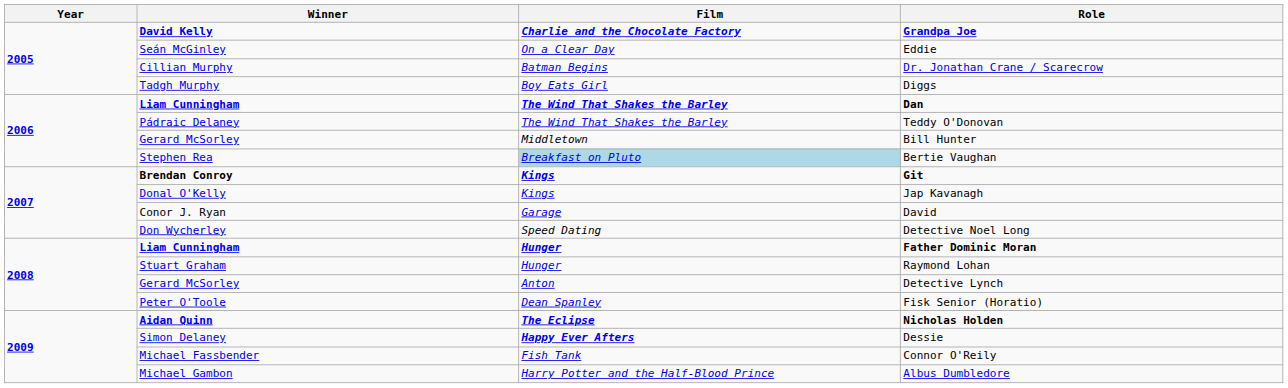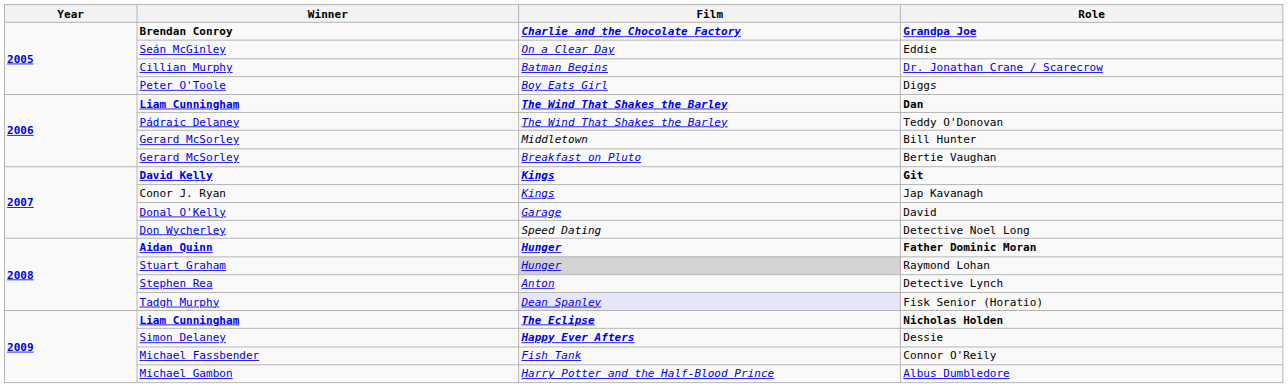(176, 31) David Kelly -> (186, 31) Brendan Conroy
(179, 85) Tadgh Murphy -> (183, 85) Peter O'Toole
(176, 158) Stephen Rea -> (189, 158) Gerard McSorley
(581, 158) lightblue background -> (581, 158) no background
(186, 176) Brendan Conroy -> (176, 176) David Kelly
(183, 194) Donal O'Kelly -> (183, 194) Conor J. Ryan
(183, 212) Conor J. Ryan -> (183, 212) Donal O'Kelly
(189, 248) Liam Cunningham -> (176, 248) Aidan Quinn
(541, 266) no background -> (541, 266) lightgrey background
(189, 284) Gerard McSorley -> (176, 284) Stephen Rea
(183, 302) Peter O'Toole -> (179, 302) Tadgh Murphy
(561, 302) no background -> (561, 302) lavender background
(176, 320) Aidan Quinn -> (189, 320) Liam Cunningham
